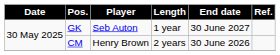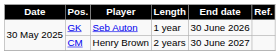(220, 27) 30 June 2027 -> (220, 27) 30 June 2026
(220, 43) 30 June 2026 -> (220, 43) 30 June 2027
